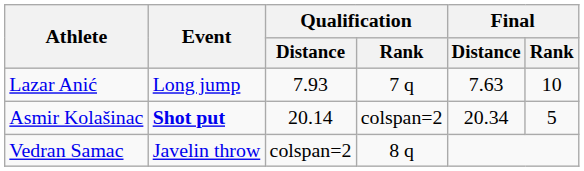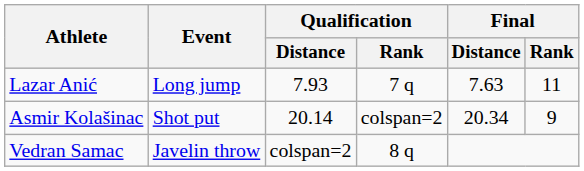(552, 85) 10 -> (552, 85) 11
(189, 117) bold -> (186, 117) normal
(552, 117) 5 -> (552, 117) 9
